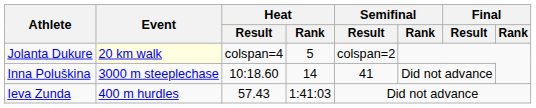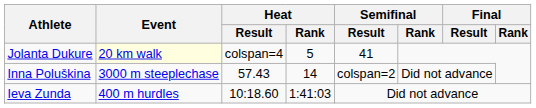(366, 54) colspan=2 -> (366, 54) 41
(254, 74) 10:18.60 -> (254, 74) 57.43
(366, 74) 41 -> (366, 74) colspan=2
(254, 94) 57.43 -> (254, 94) 10:18.60
